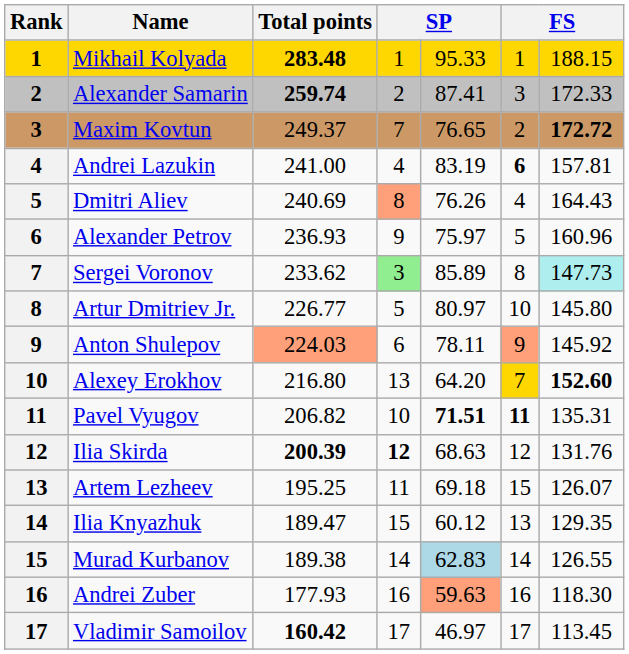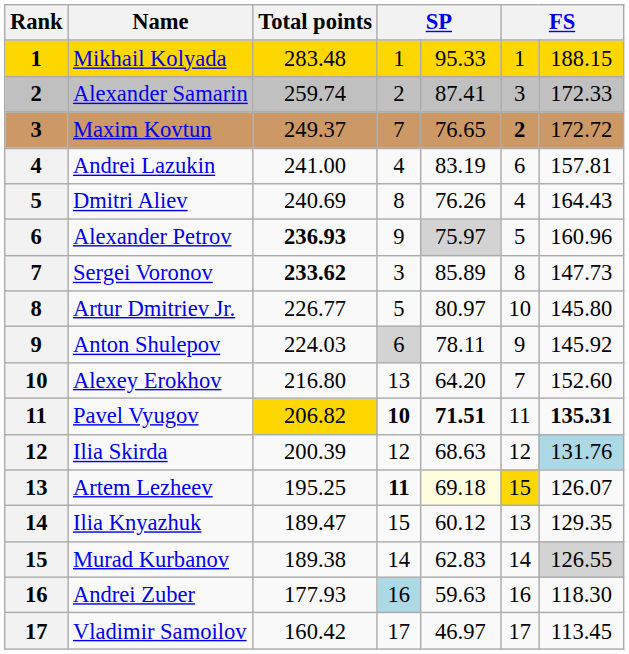(315, 58) bold -> (315, 58) normal
(315, 93) bold -> (315, 93) normal
(520, 129) normal -> (520, 129) bold
(581, 129) bold -> (581, 129) normal
(520, 165) bold -> (520, 165) normal
(399, 201) lightsalmon background -> (399, 201) no background
(315, 237) normal -> (315, 237) bold
(460, 237) no background -> (460, 237) lightgrey background
(315, 272) normal -> (315, 272) bold
(399, 272) lightgreen background -> (399, 272) no background
(581, 272) paleturquoise background -> (581, 272) no background
(315, 344) lightsalmon background -> (315, 344) no background
(399, 344) no background -> (399, 344) lightgrey background
(520, 344) lightsalmon background -> (520, 344) no background
(520, 380) gold background -> (520, 380) no background
(581, 380) bold -> (581, 380) normal
(315, 415) no background -> (315, 415) gold background
(399, 415) normal -> (399, 415) bold
(520, 415) bold -> (520, 415) normal
(581, 415) normal -> (581, 415) bold
(315, 451) bold -> (315, 451) normal
(399, 451) bold -> (399, 451) normal
(581, 451) no background -> (581, 451) lightblue background
(399, 487) normal -> (399, 487) bold
(460, 487) no background -> (460, 487) lightyellow background
(520, 487) no background -> (520, 487) gold background
(460, 559) lightblue background -> (460, 559) no background
(581, 559) no background -> (581, 559) lightgrey background
(399, 594) no background -> (399, 594) lightblue background
(460, 594) lightsalmon background -> (460, 594) no background
(315, 630) bold -> (315, 630) normal
